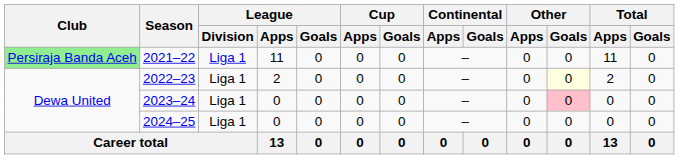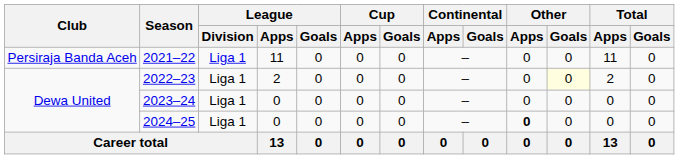(72, 57) lightgreen background -> (72, 57) no background
(568, 100) pink background -> (568, 100) no background
(527, 121) normal -> (527, 121) bold
